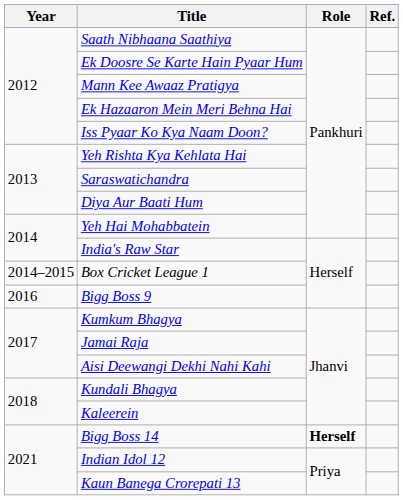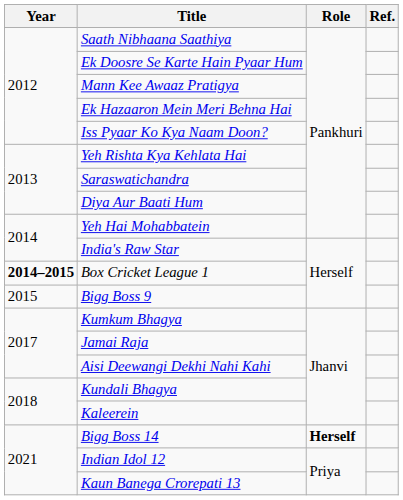(41, 272) normal -> (41, 272) bold
(23, 296) 2016 -> (23, 296) 2015
